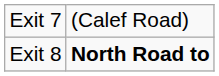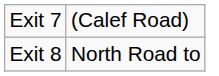(140, 53) bold -> (136, 53) normal
